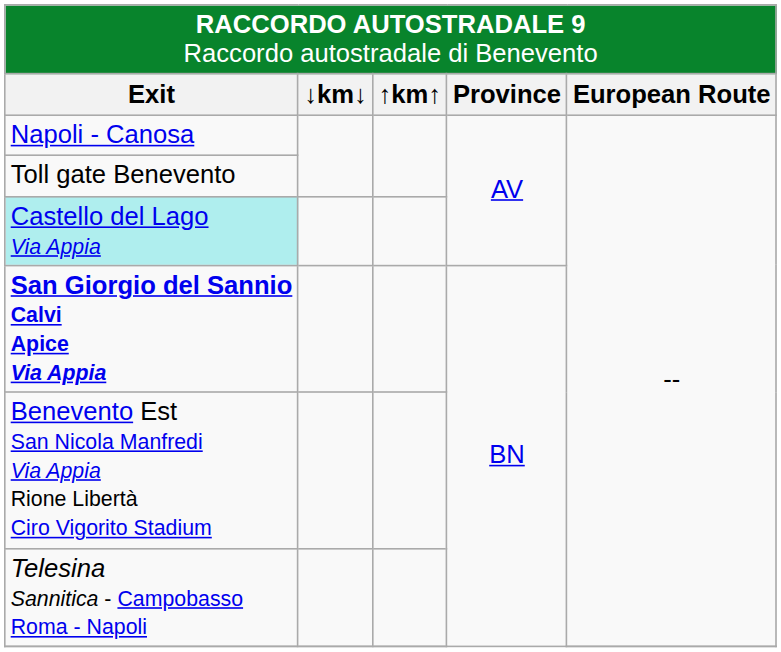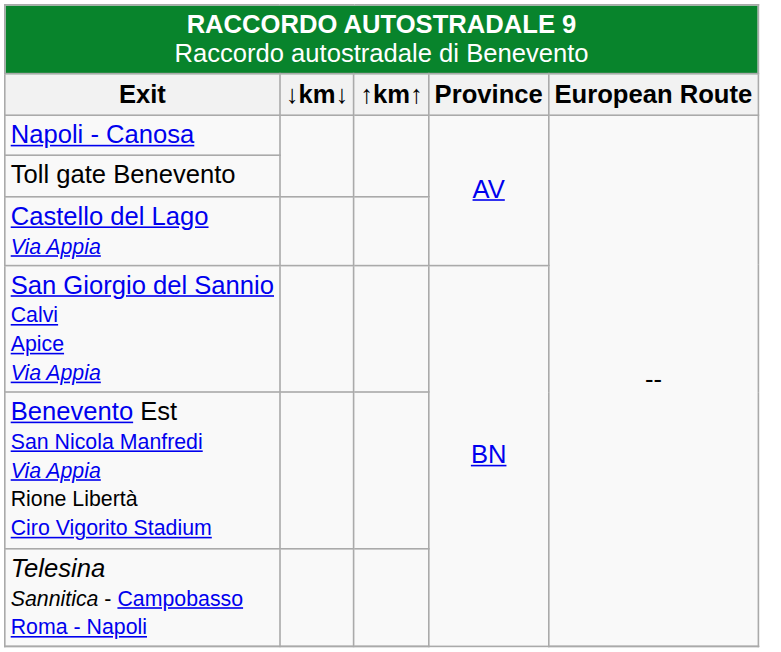(110, 230) paleturquoise background -> (110, 230) no background
(152, 328) bold -> (142, 328) normal
